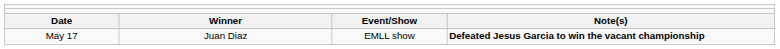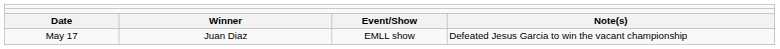(577, 36) bold -> (568, 36) normal
